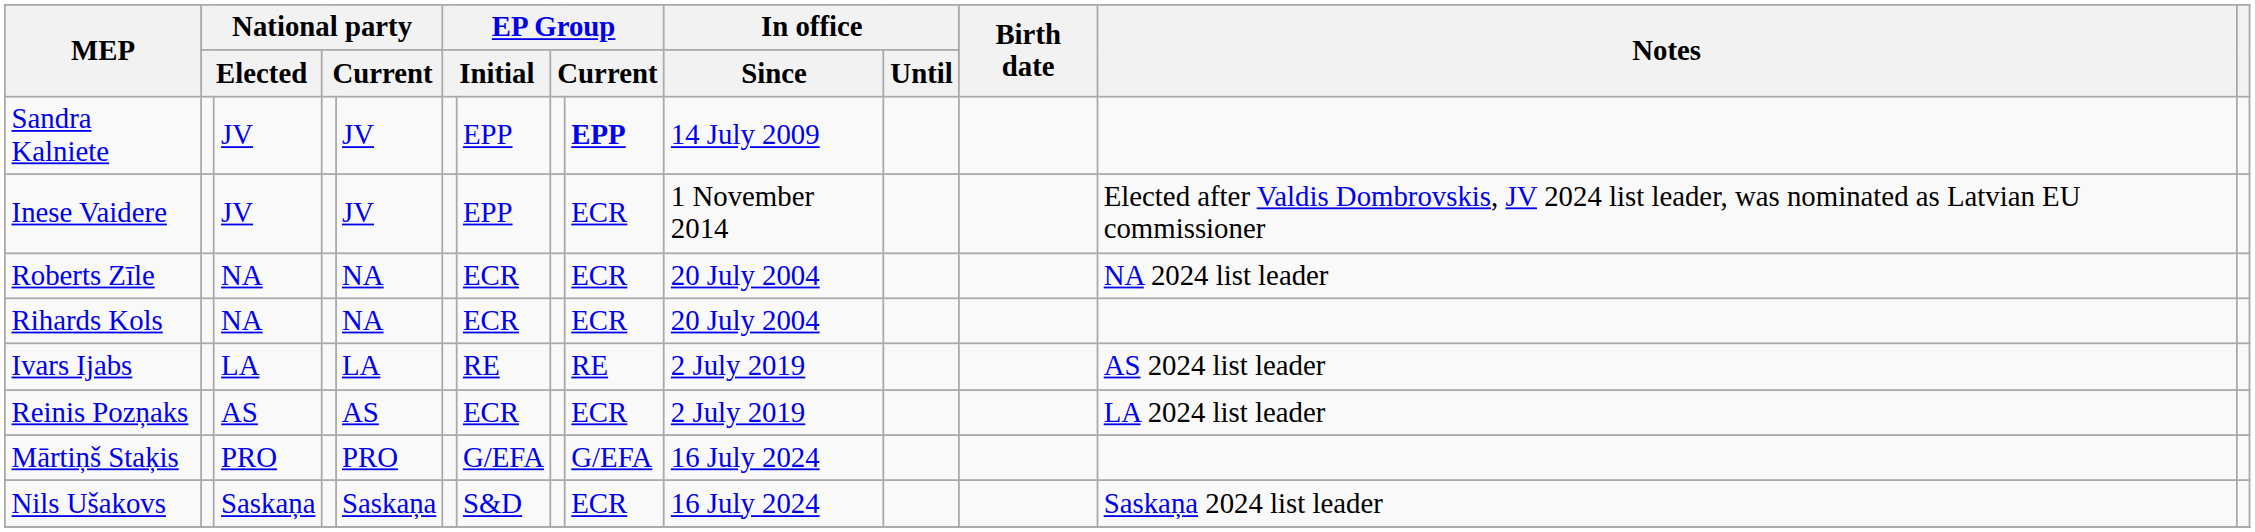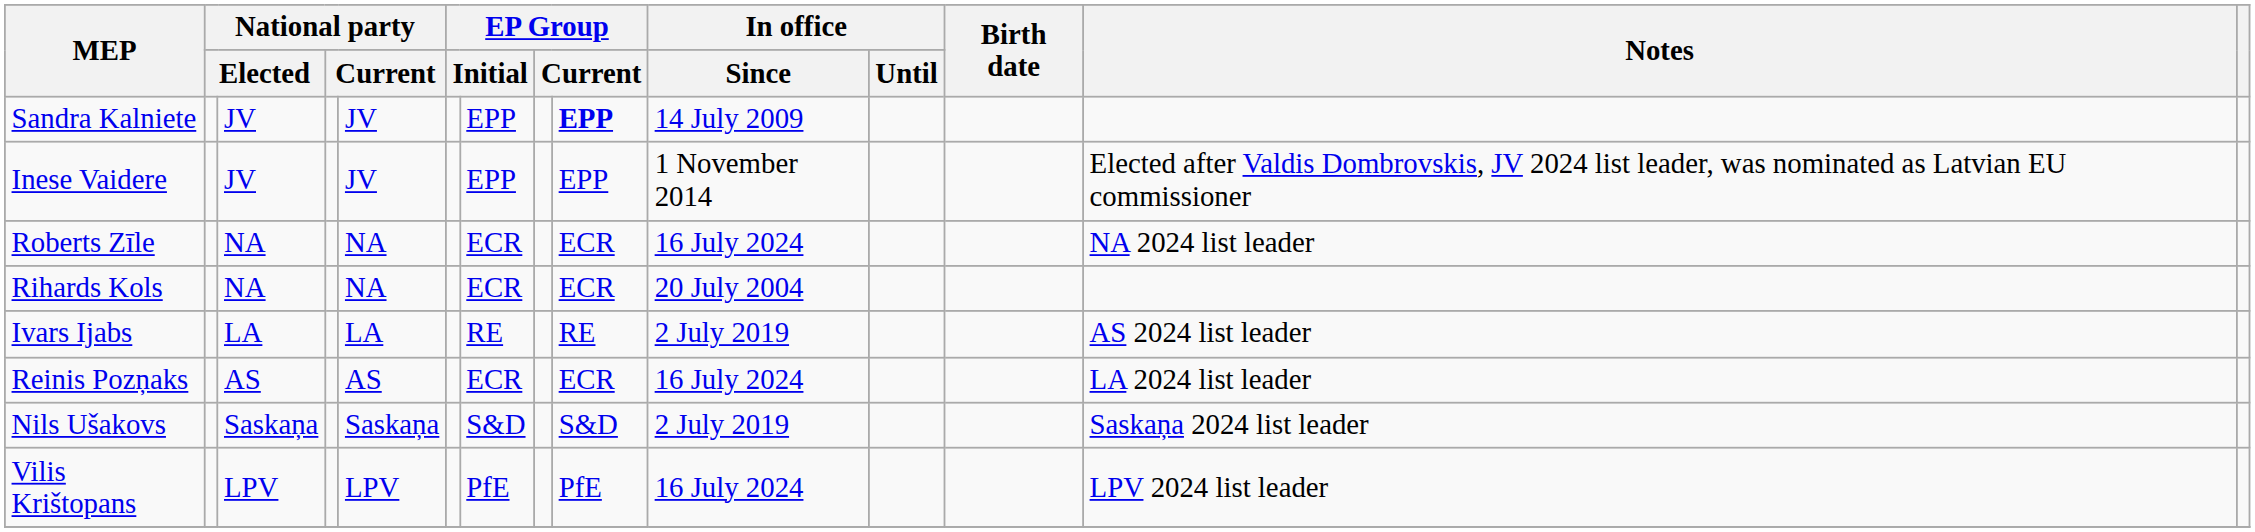(599, 212) ECR -> (583, 180) EPP
(745, 274) 20 July 2004 -> (729, 242) 16 July 2024
(738, 411) 2 July 2019 -> (729, 379) 16 July 2024
- row: (95, 457)
(599, 503) ECR -> (588, 425) S&D
(745, 503) 16 July 2024 -> (722, 425) 2 July 2019
+ row: (74, 487)
